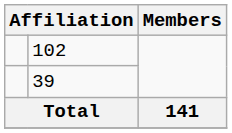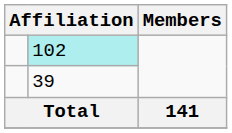(49, 51) no background -> (49, 51) paleturquoise background
